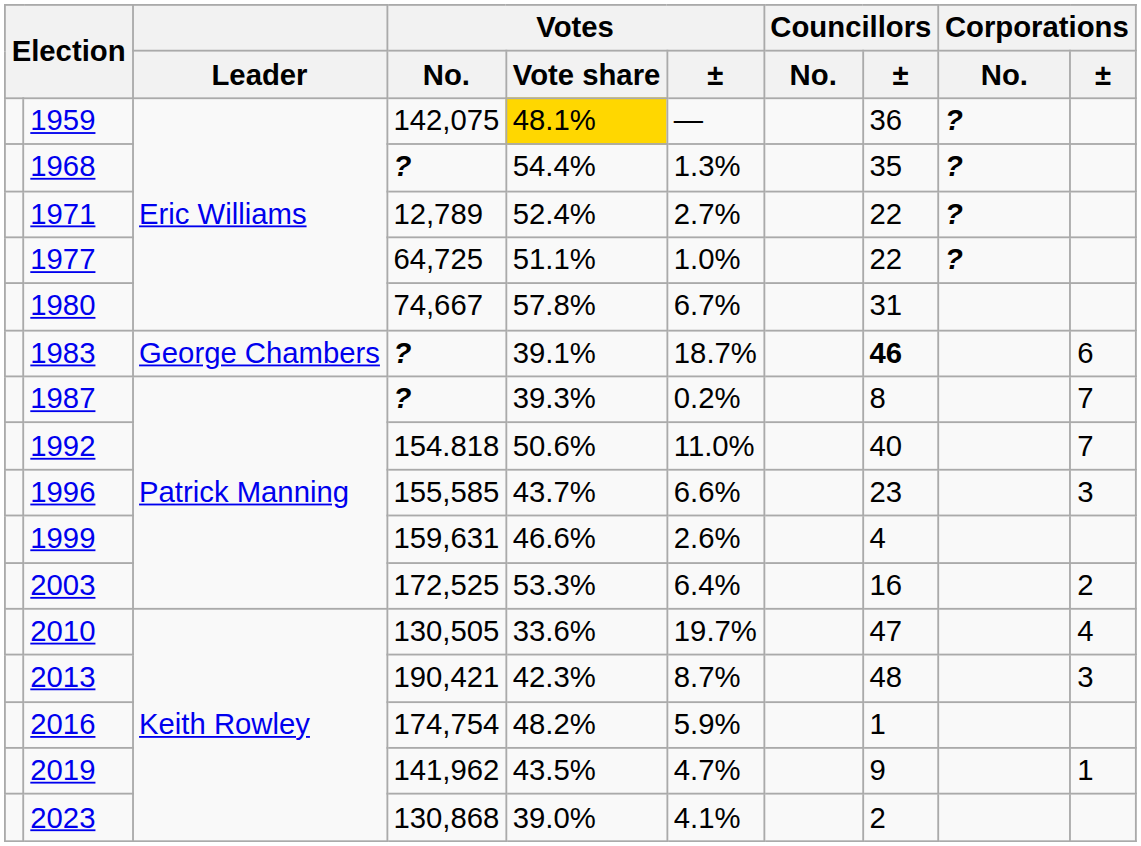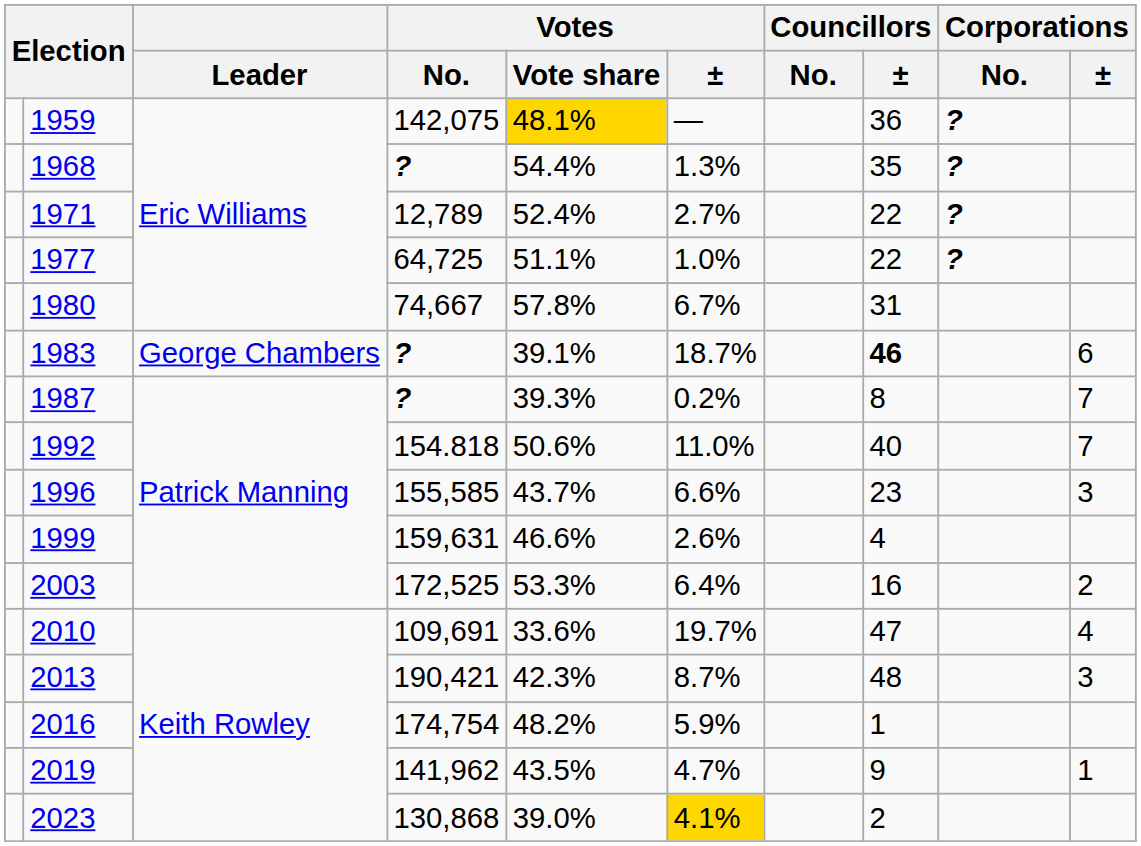(446, 631) 130,505 -> (446, 631) 109,691
(707, 817) no background -> (707, 817) gold background
